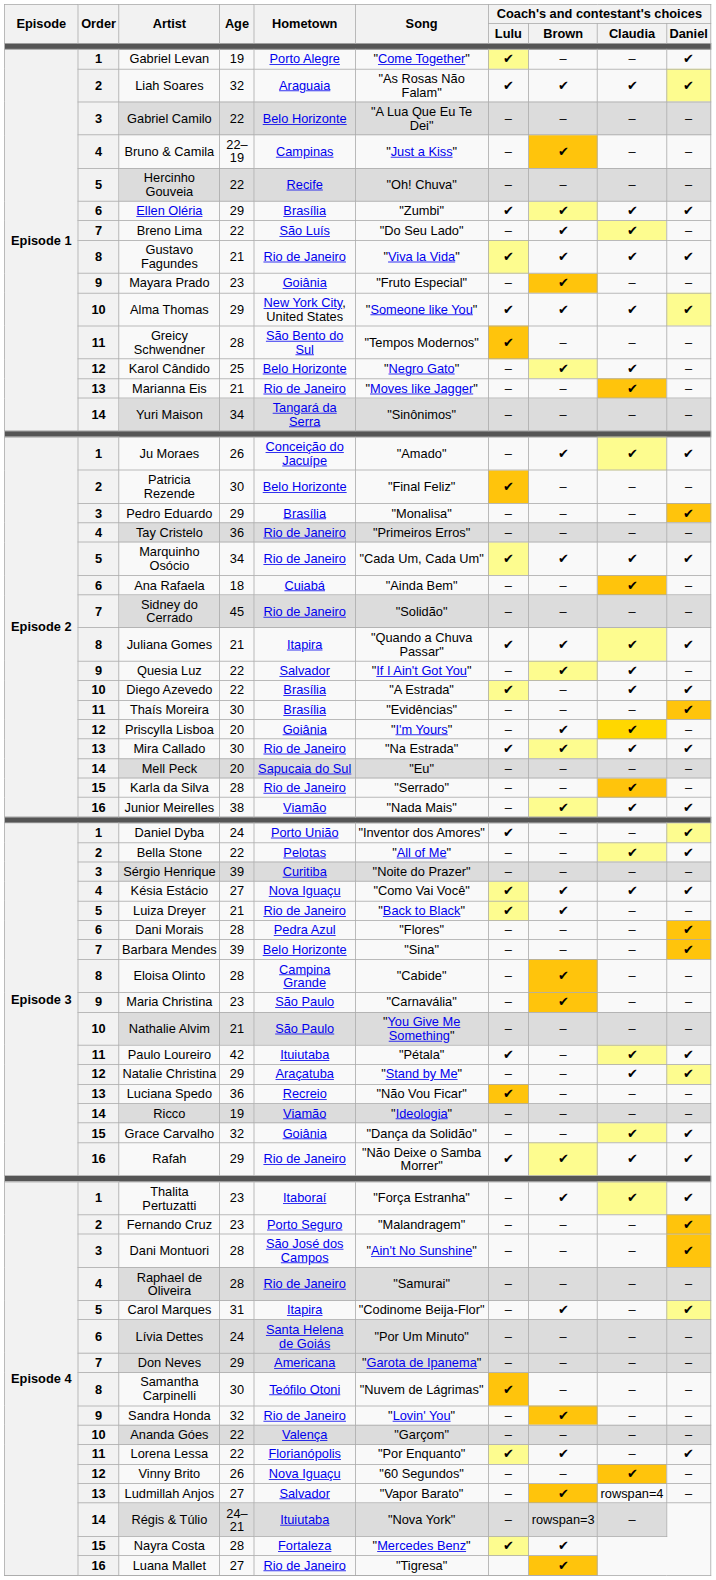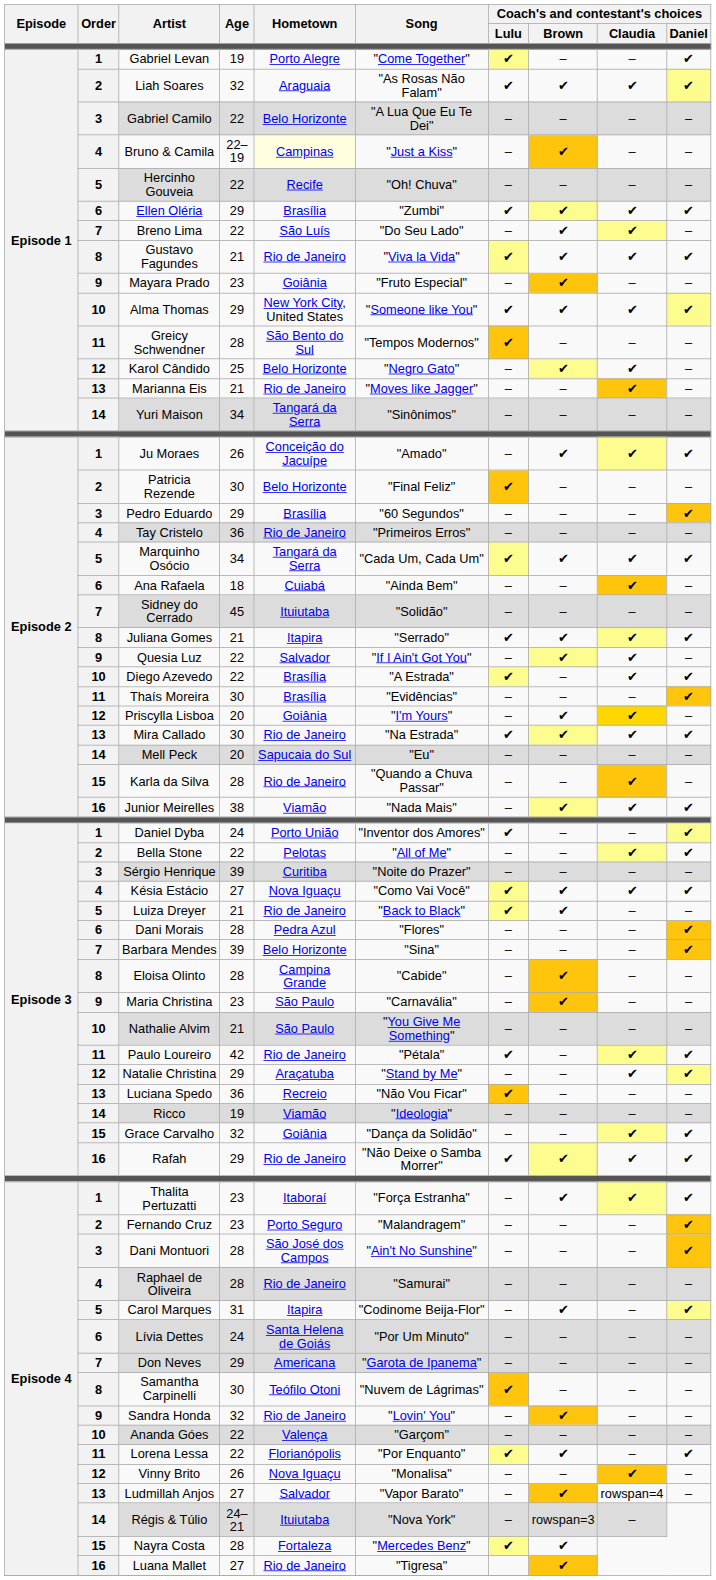(305, 152) no background -> (305, 152) lightyellow background
(422, 513) "Monalisa" -> (422, 513) "60 Segundos"
(305, 559) Rio de Janeiro -> (305, 559) Tangará da Serra
(305, 611) Rio de Janeiro -> (305, 611) Ituiutaba
(422, 644) "Quando a Chuva Passar" -> (422, 638) "Serrado"
(422, 788) "Serrado" -> (422, 781) "Quando a Chuva Passar"
(305, 1055) Ituiutaba -> (305, 1055) Rio de Janeiro
(422, 1474) "60 Segundos" -> (422, 1474) "Monalisa"
